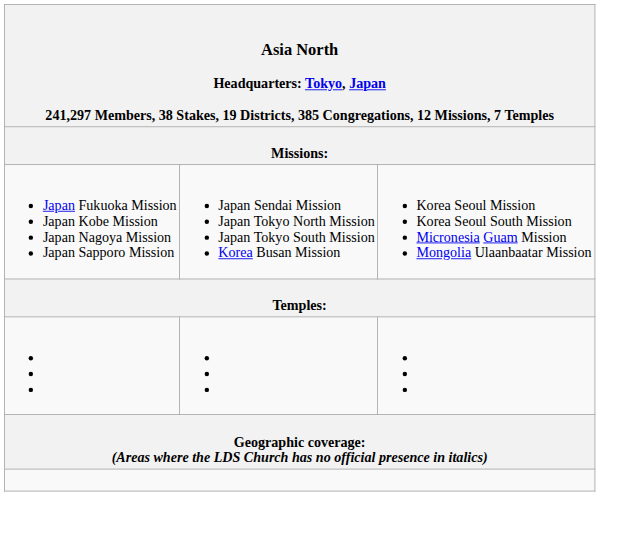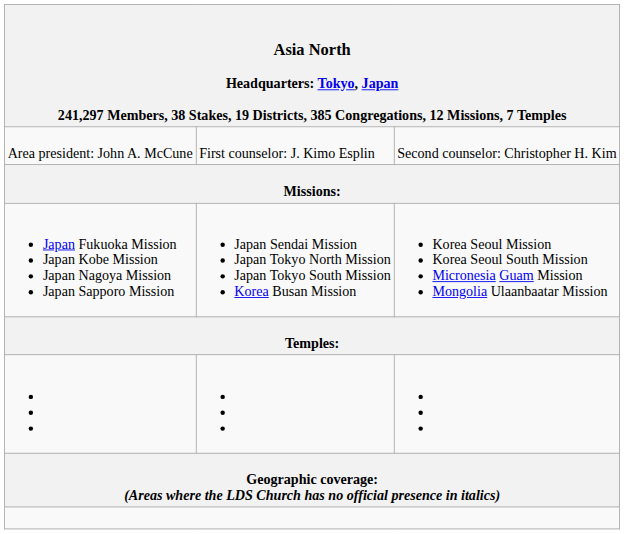+ row: (100, 153)
